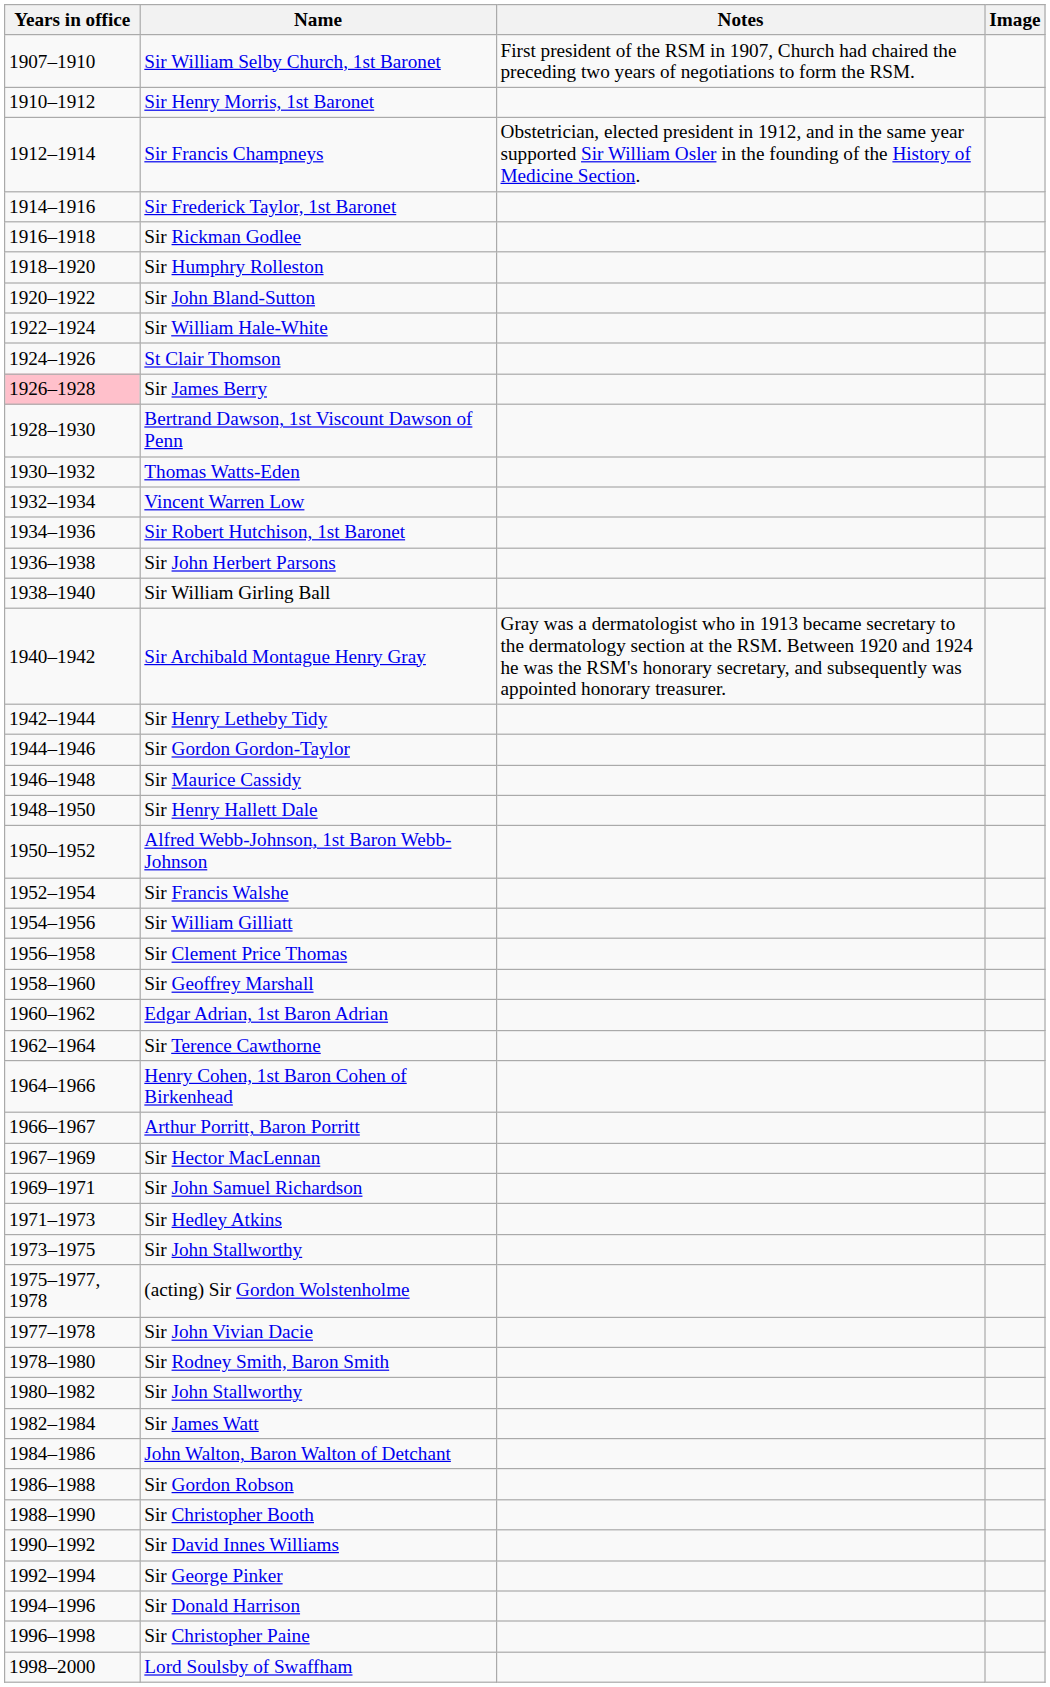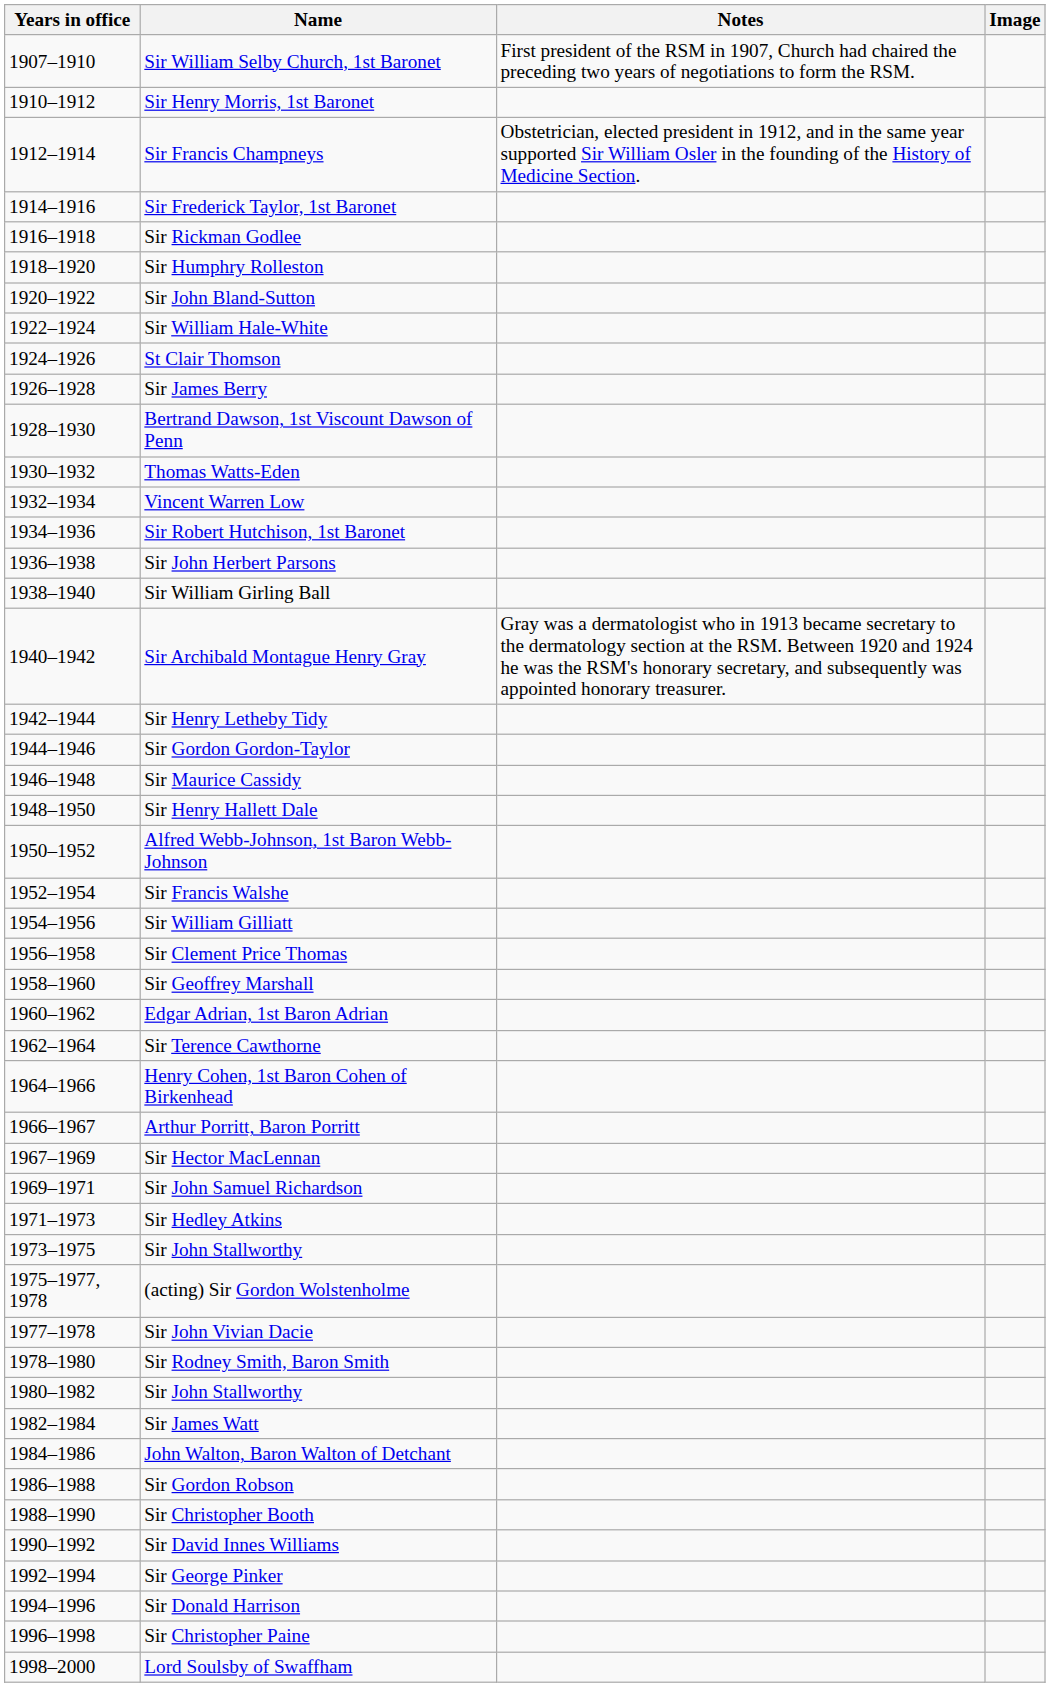(52, 389) pink background -> (52, 389) no background
